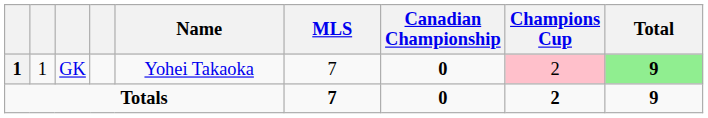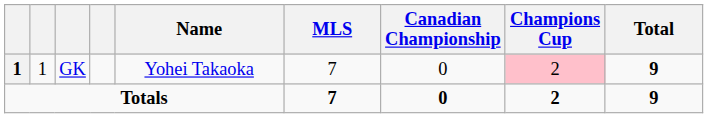(443, 68) bold -> (443, 68) normal
(654, 68) lightgreen background -> (654, 68) no background
